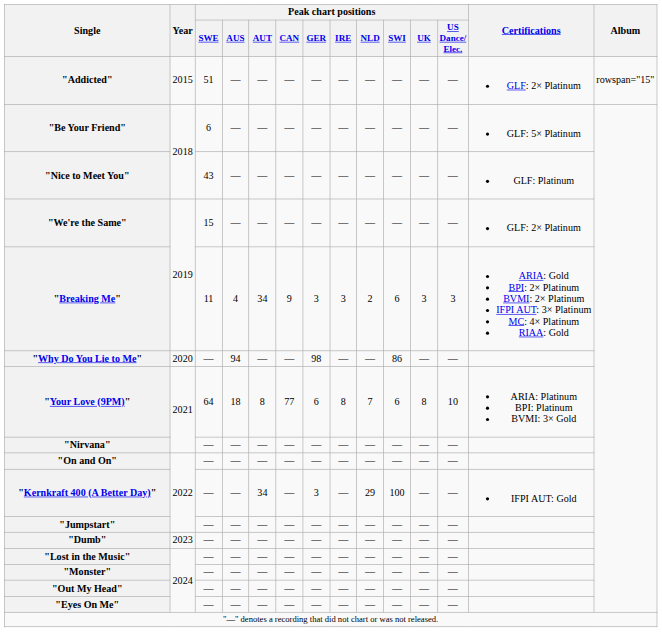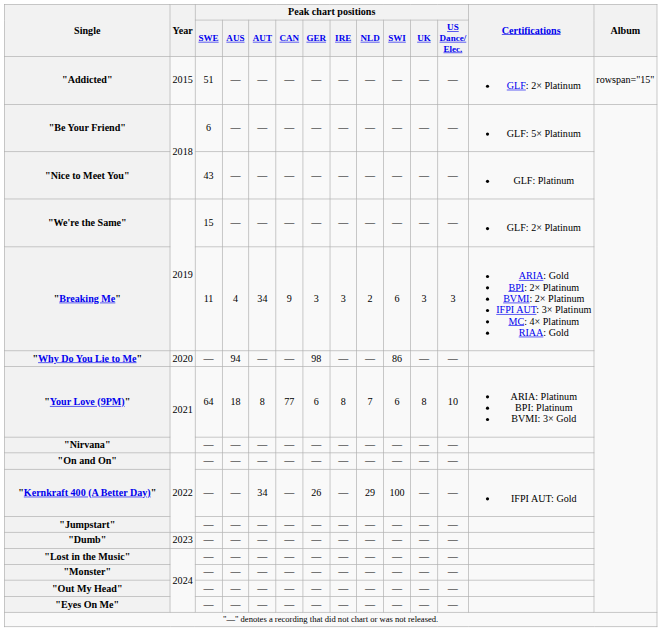(316, 492) 3 -> (316, 492) 26
